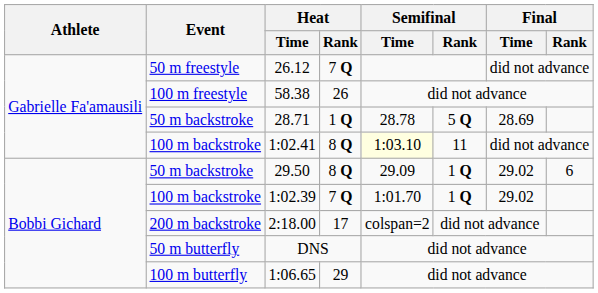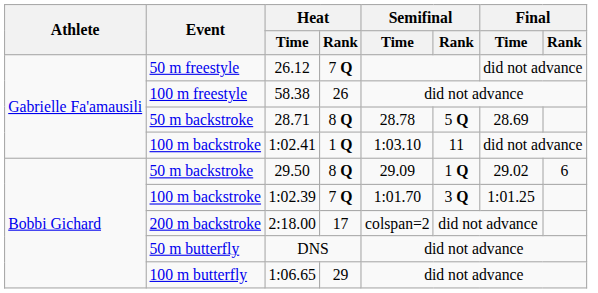(340, 119) 1 Q -> (340, 119) 8 Q
(340, 145) 8 Q -> (340, 145) 1 Q
(397, 145) lightyellow background -> (397, 145) no background
(460, 197) 1 Q -> (456, 197) 3 Q
(516, 197) 29.02 -> (511, 197) 1:01.25
